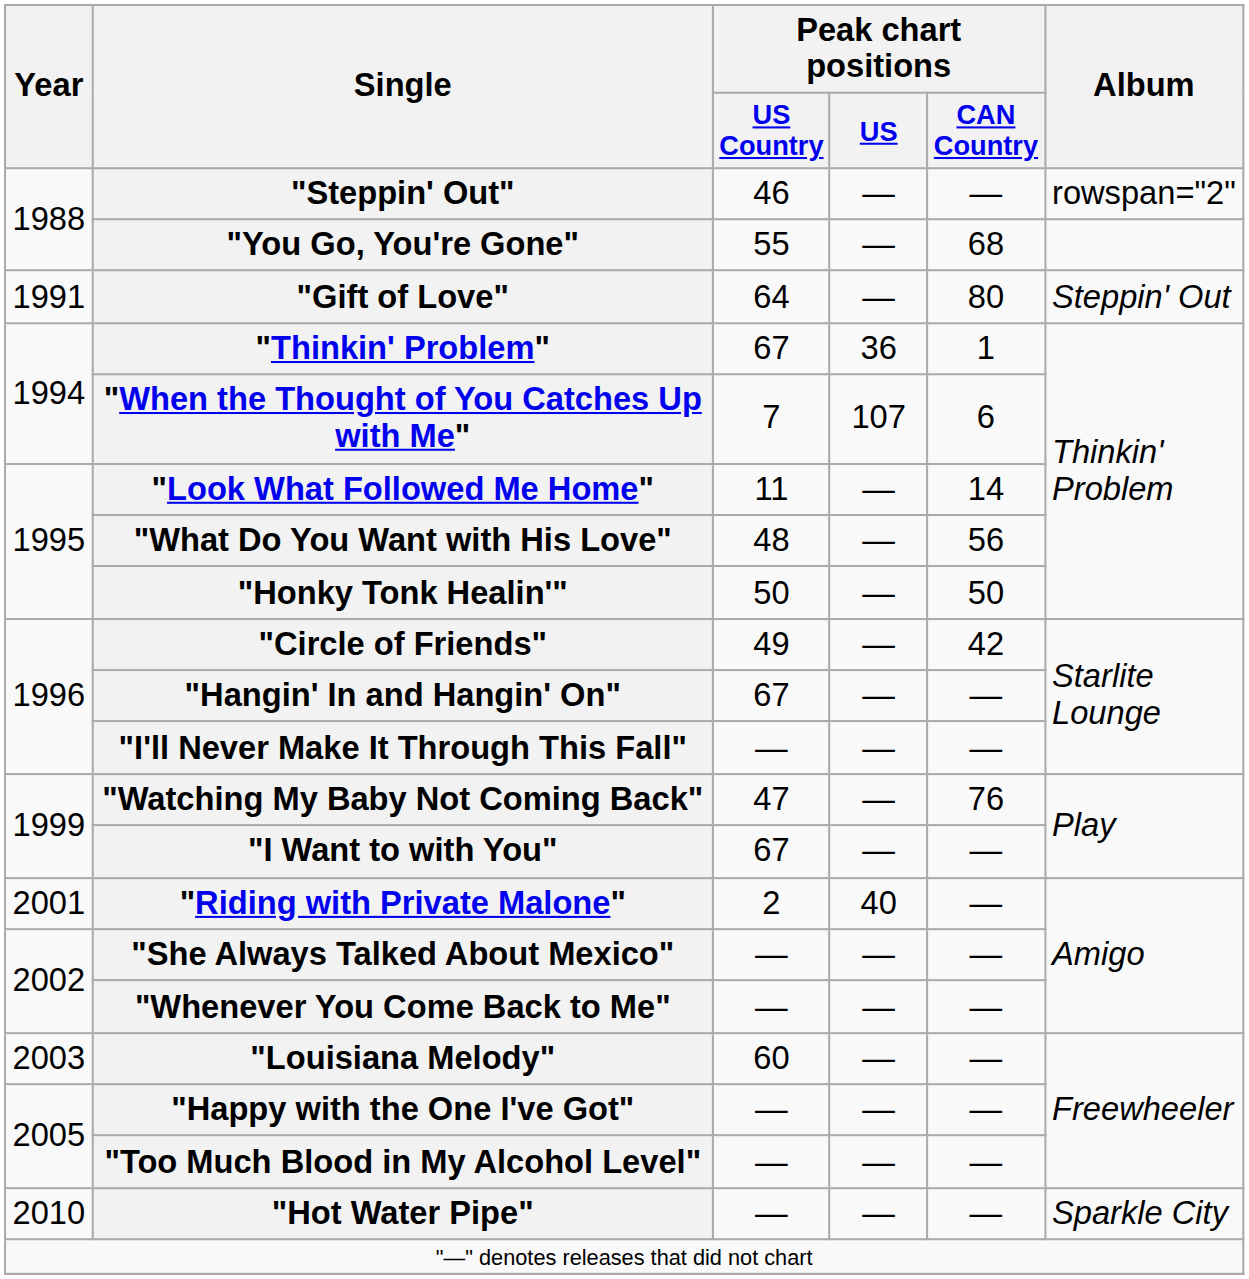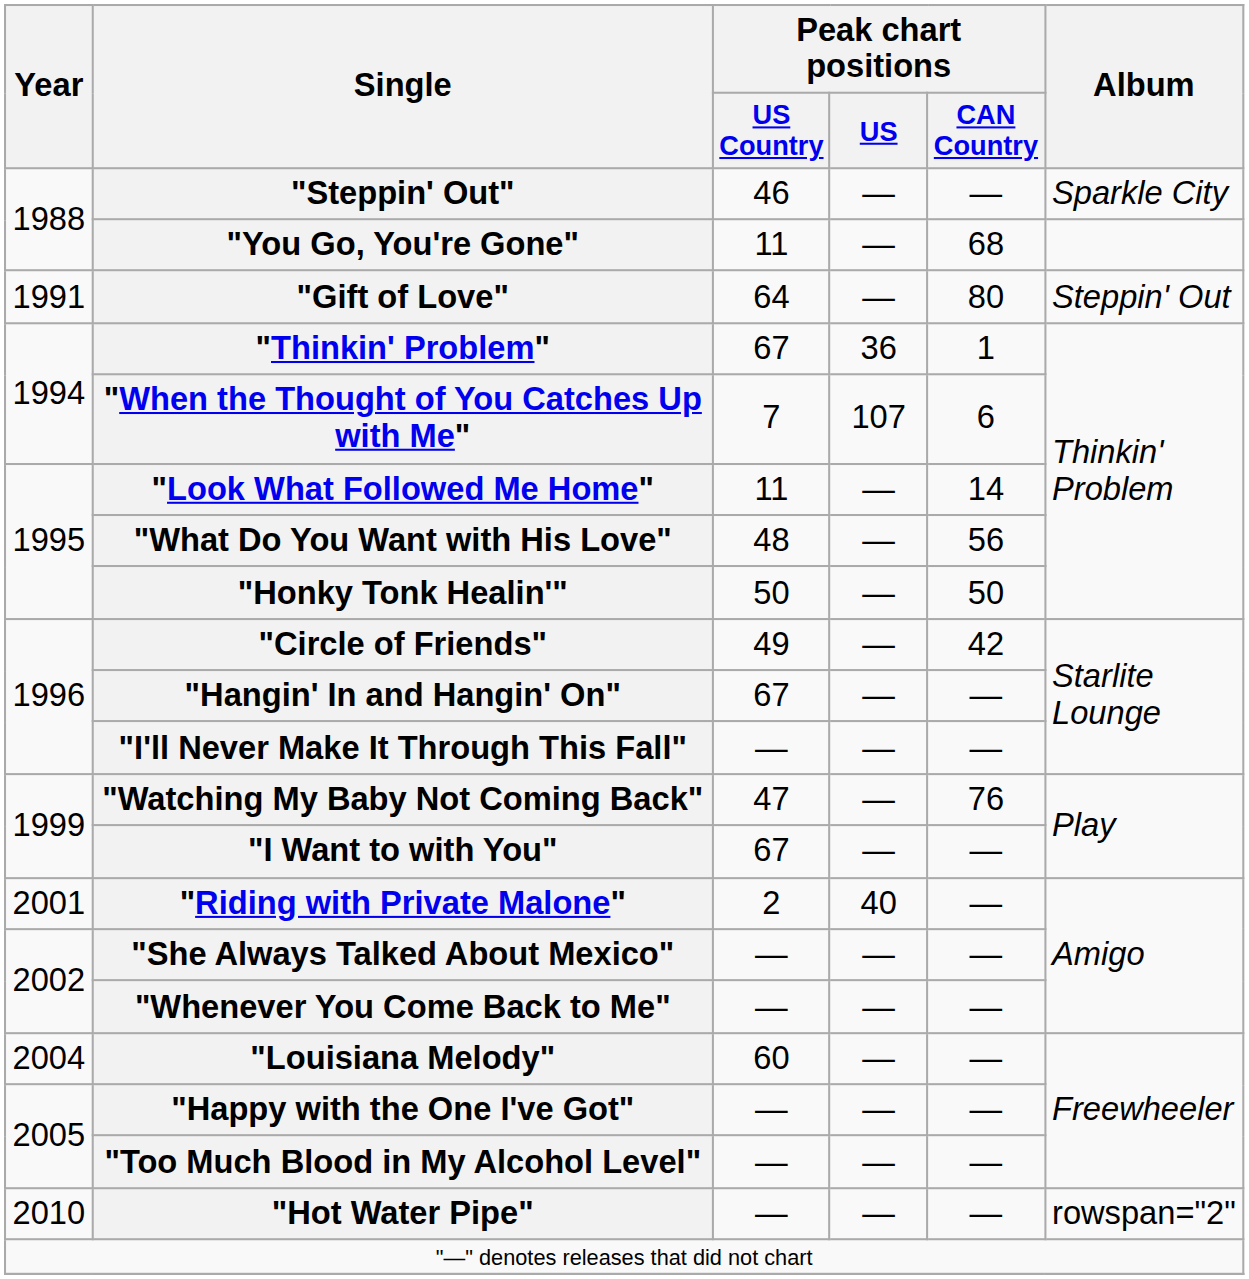(1144, 192) rowspan="2" -> (1140, 192) Sparkle City
(771, 244) 55 -> (771, 244) 11
(49, 1057) 2003 -> (49, 1057) 2004
(1140, 1213) Sparkle City -> (1144, 1213) rowspan="2"
